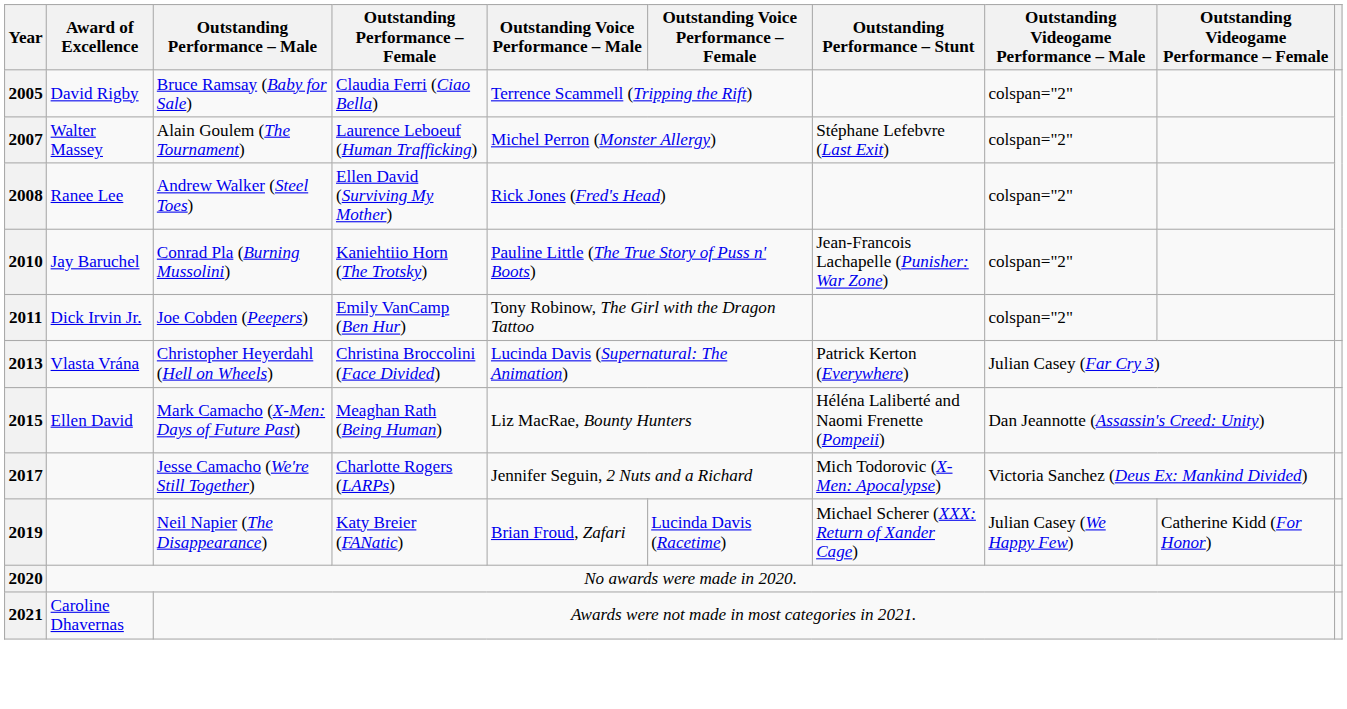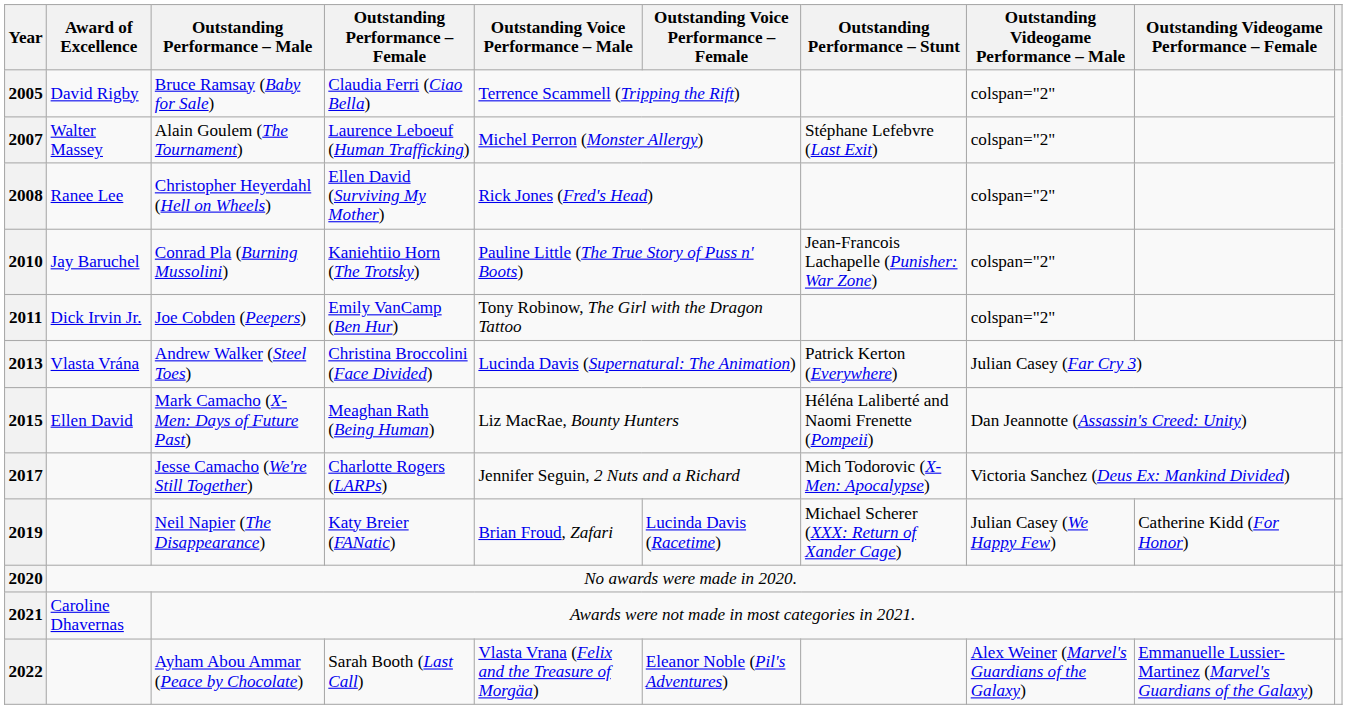(233, 195) Andrew Walker (Steel Toes) -> (233, 195) Christopher Heyerdahl (Hell on Wheels)
(235, 363) Christopher Heyerdahl (Hell on Wheels) -> (231, 363) Andrew Walker (Steel Toes)
+ row: (26, 671)
